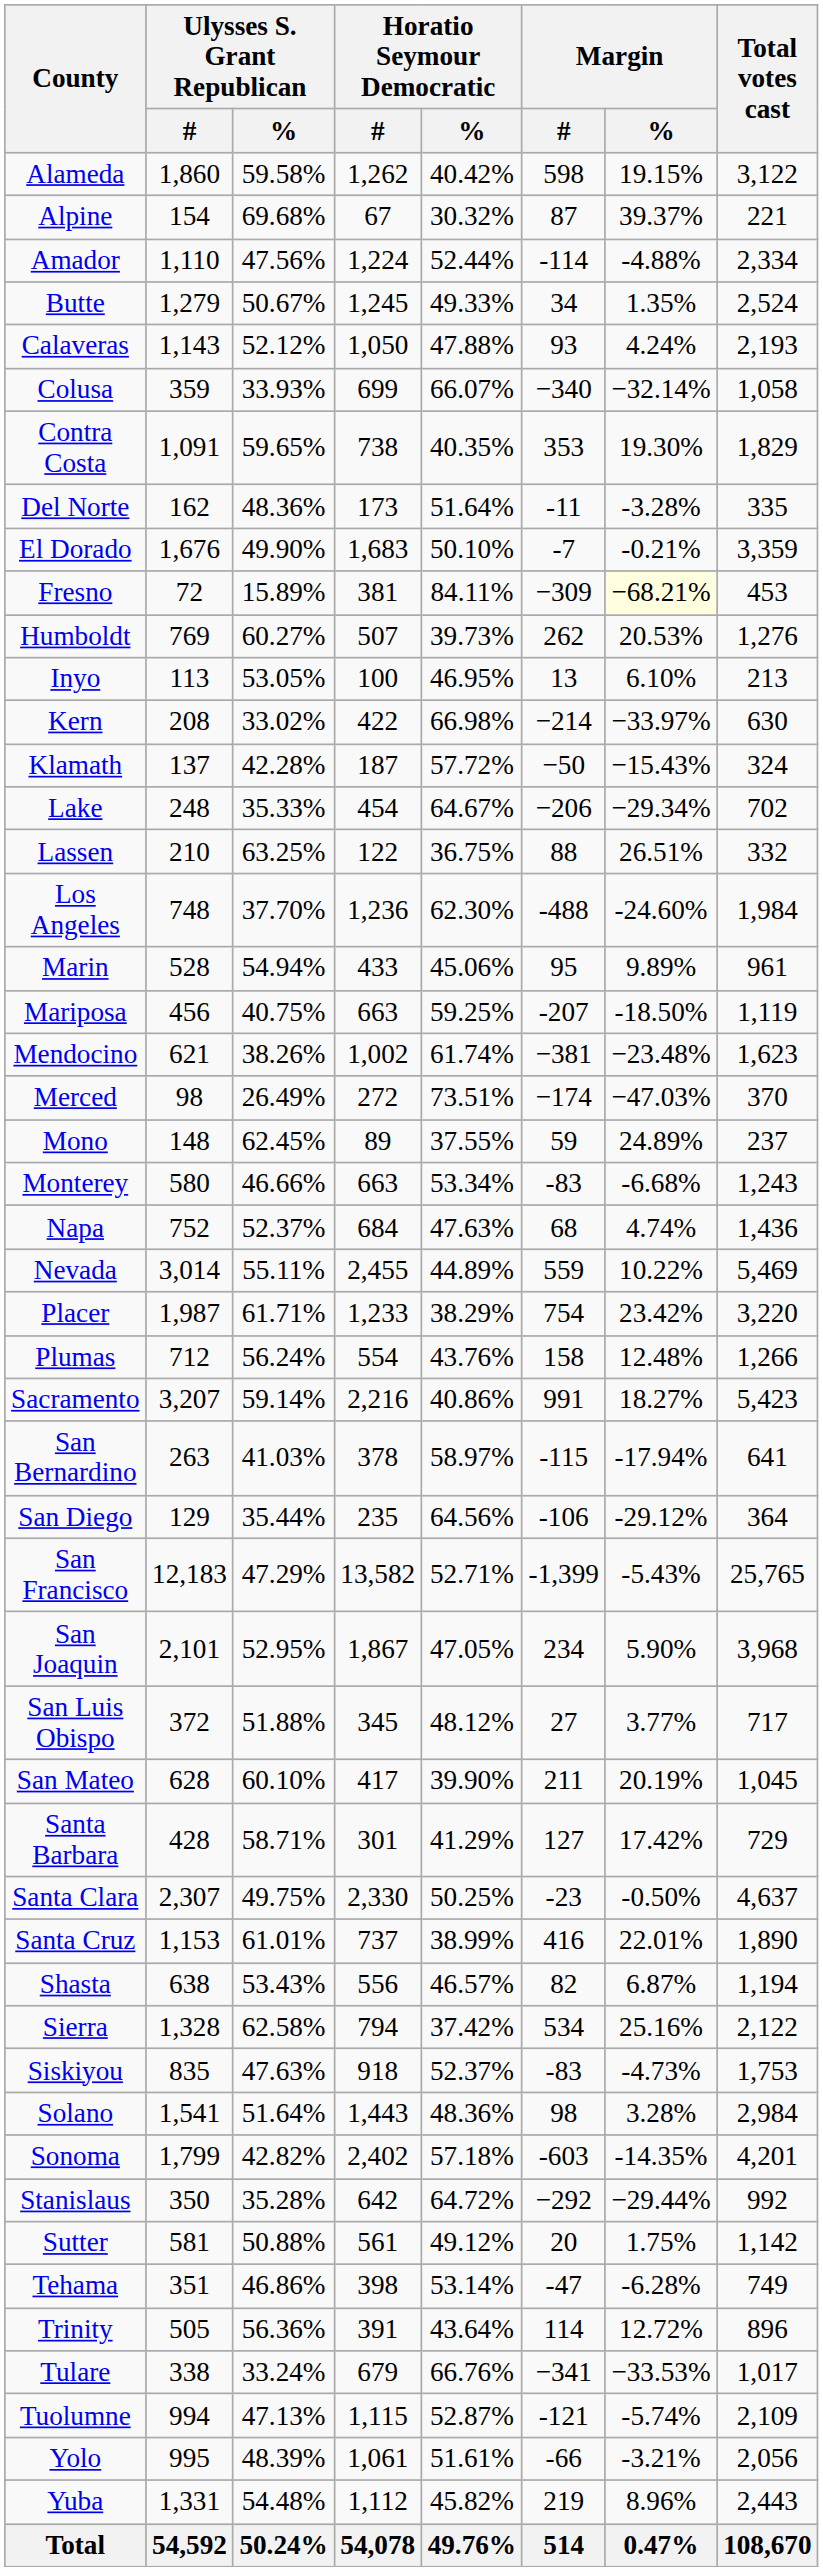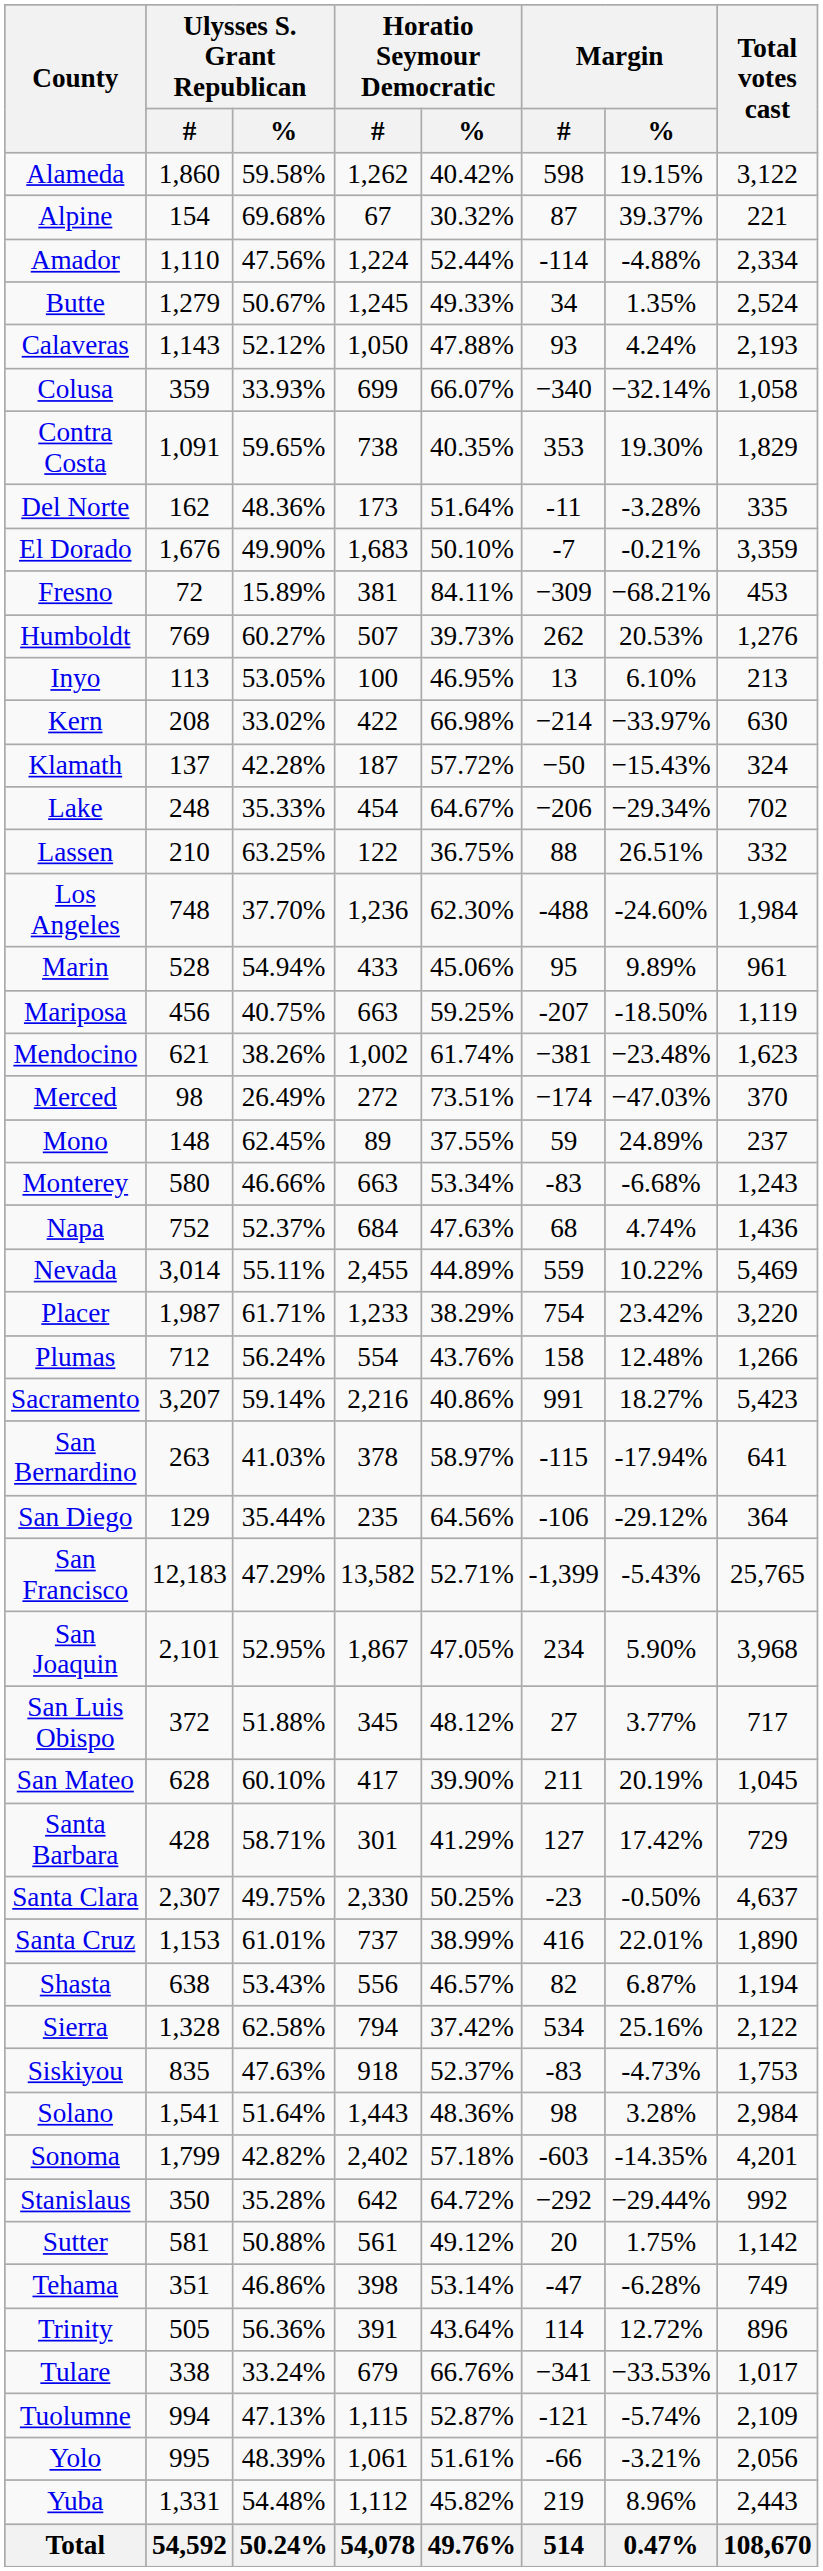(661, 592) lightyellow background -> (661, 592) no background
